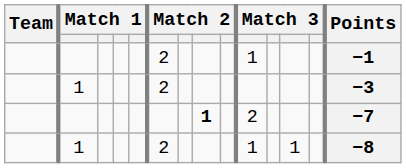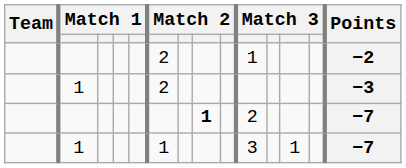(363, 58) −1 -> (363, 58) −2
(164, 148) 2 -> (164, 148) 1
(252, 148) 1 -> (252, 148) 3
(363, 148) −8 -> (363, 148) −7
